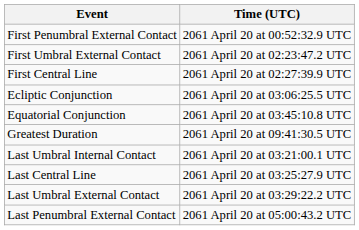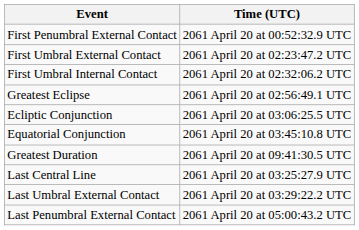- row: (52, 74)
+ row: (82, 74)
+ row: (49, 94)
- row: (82, 154)
